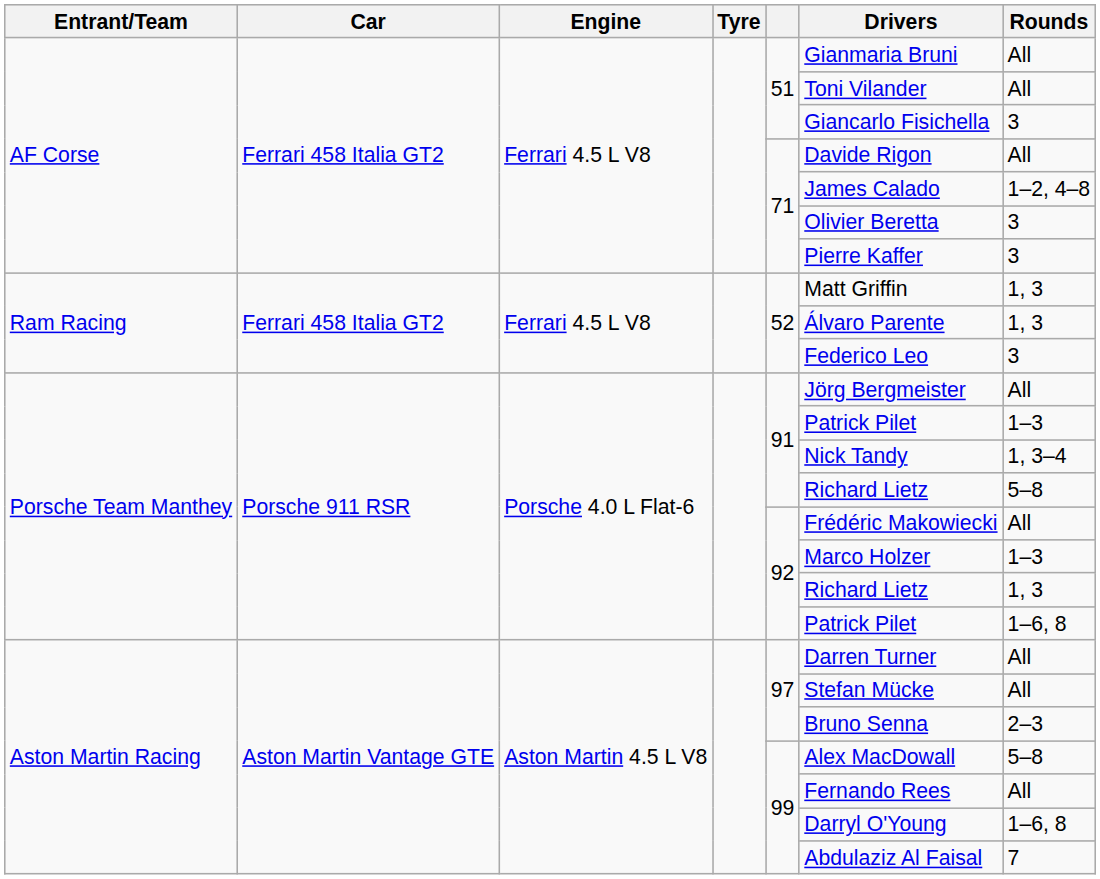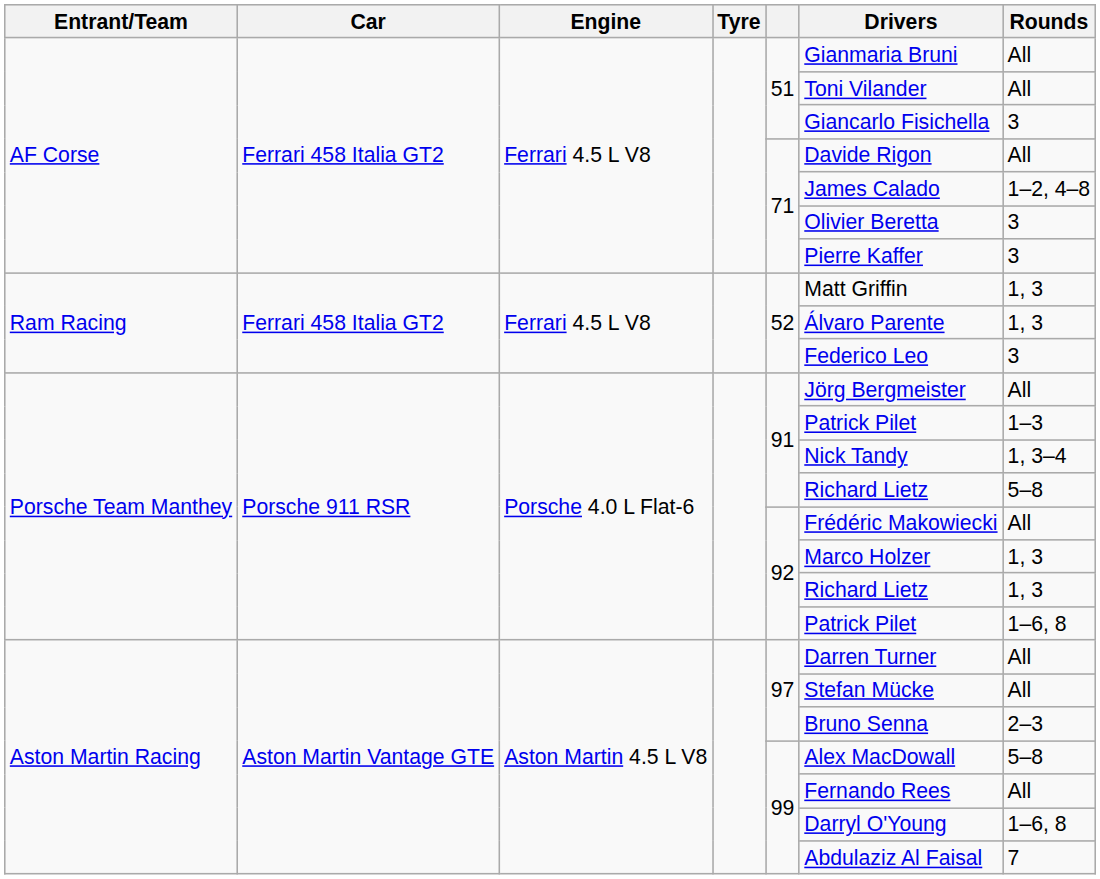(1025, 556) 1–3 -> (1025, 556) 1, 3
